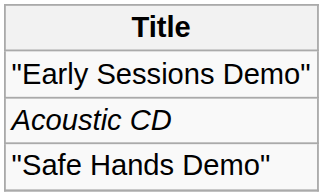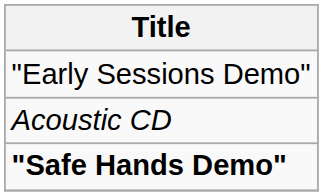(141, 166) normal -> (149, 166) bold
